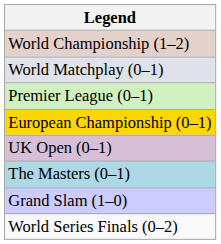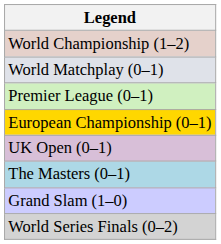(93, 226) no background -> (93, 226) lightgrey background
